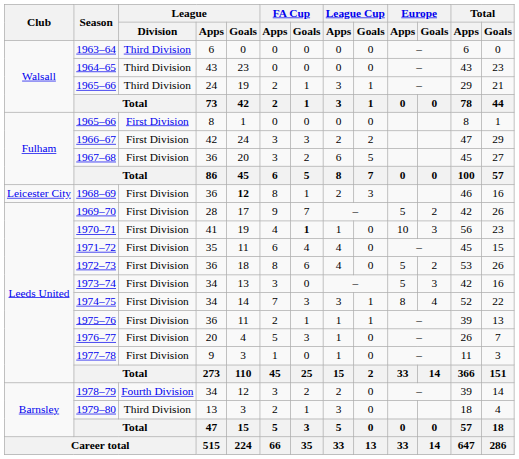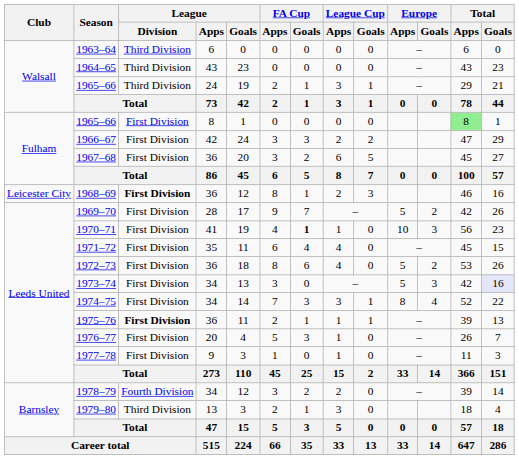(466, 121) no background -> (466, 121) lightgreen background
(157, 193) normal -> (157, 193) bold
(243, 193) bold -> (243, 193) normal
(498, 283) no background -> (498, 283) lavender background
(157, 319) normal -> (157, 319) bold
